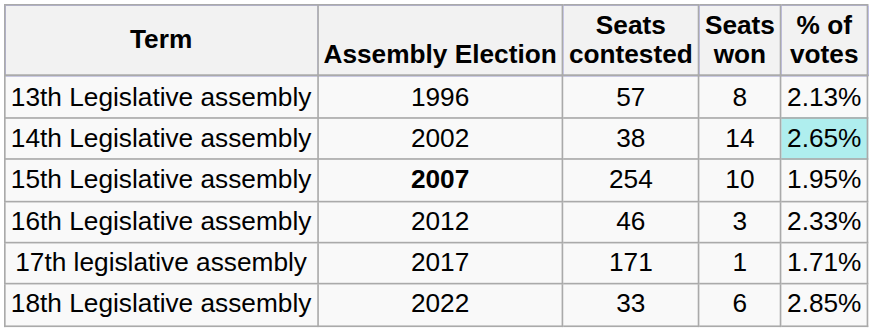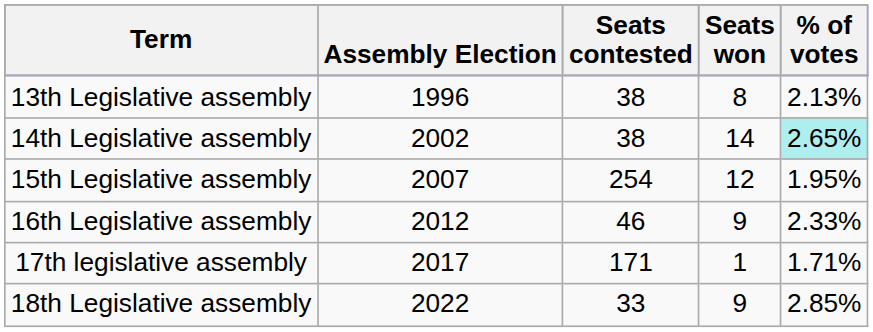(631, 96) 57 -> (631, 96) 38
(440, 179) bold -> (440, 179) normal
(740, 179) 10 -> (740, 179) 12
(740, 221) 3 -> (740, 221) 9
(740, 304) 6 -> (740, 304) 9
